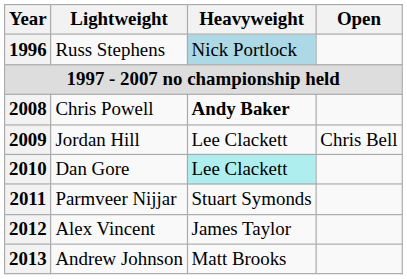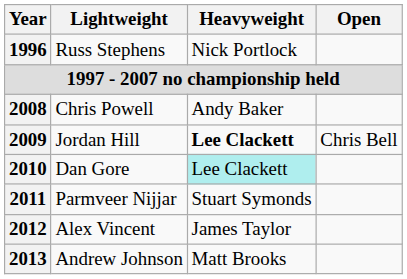(244, 49) lightblue background -> (244, 49) no background
(241, 109) bold -> (237, 109) normal
(240, 139) normal -> (243, 139) bold
